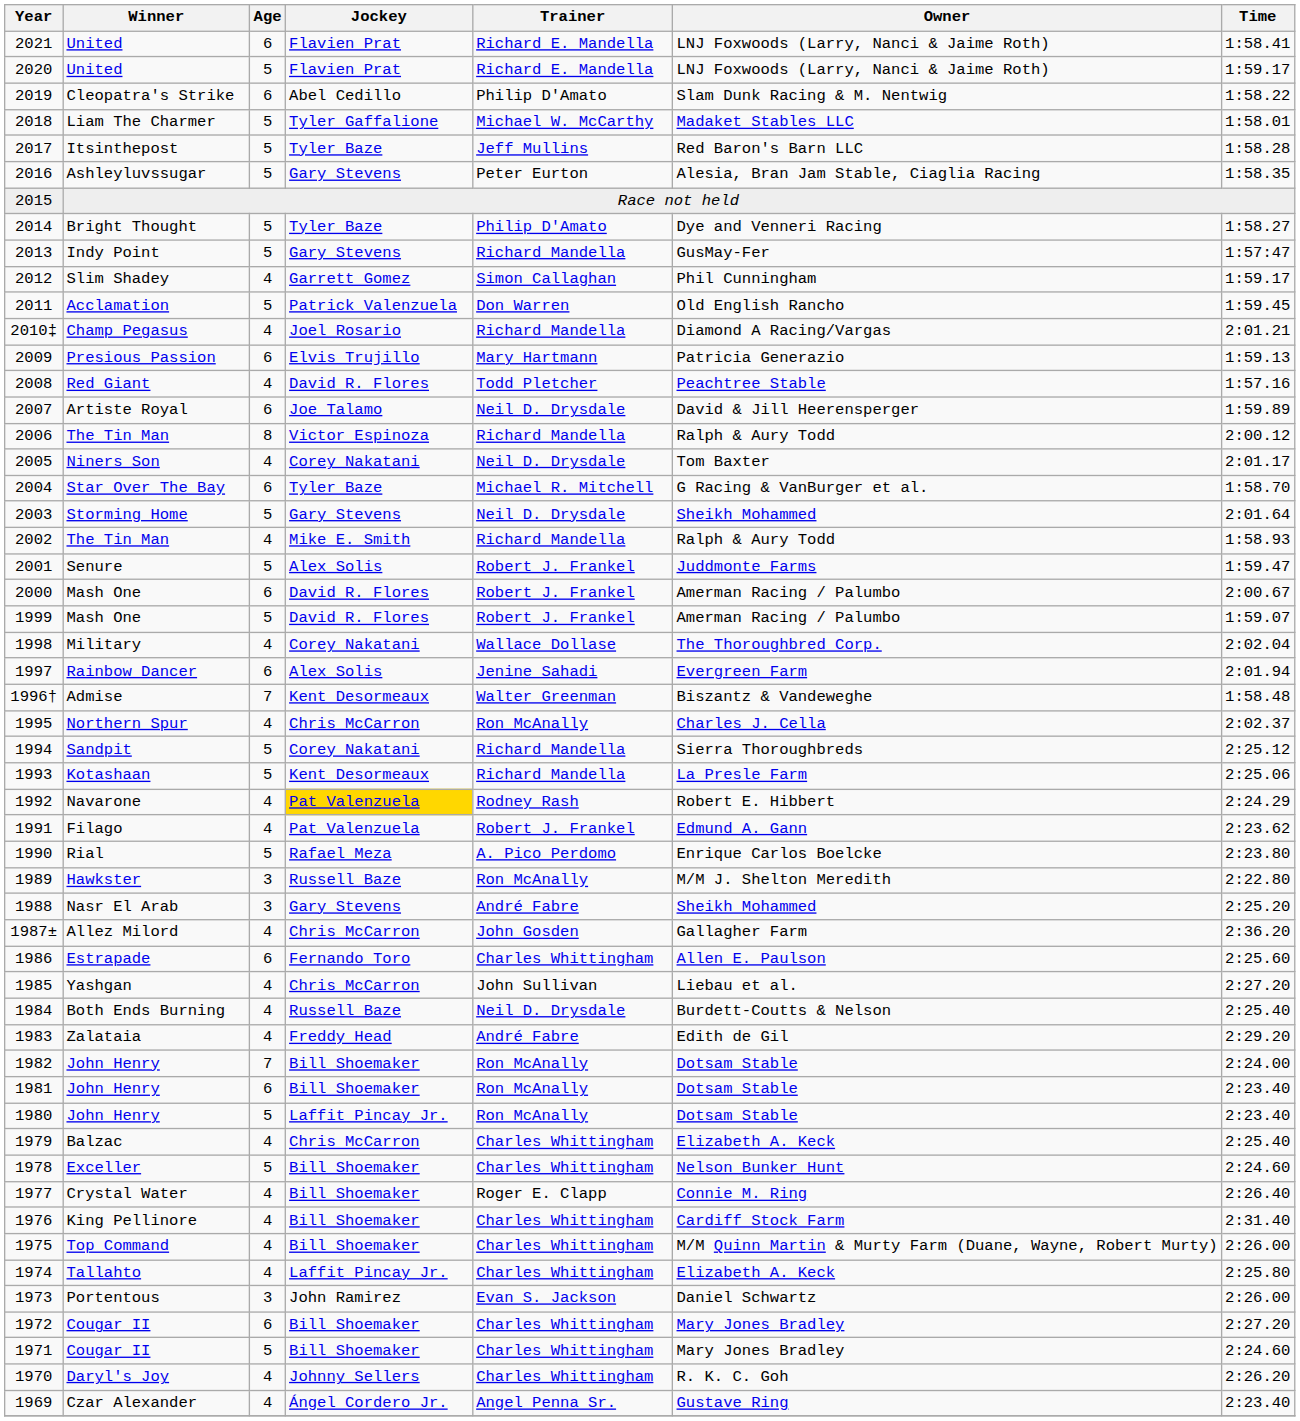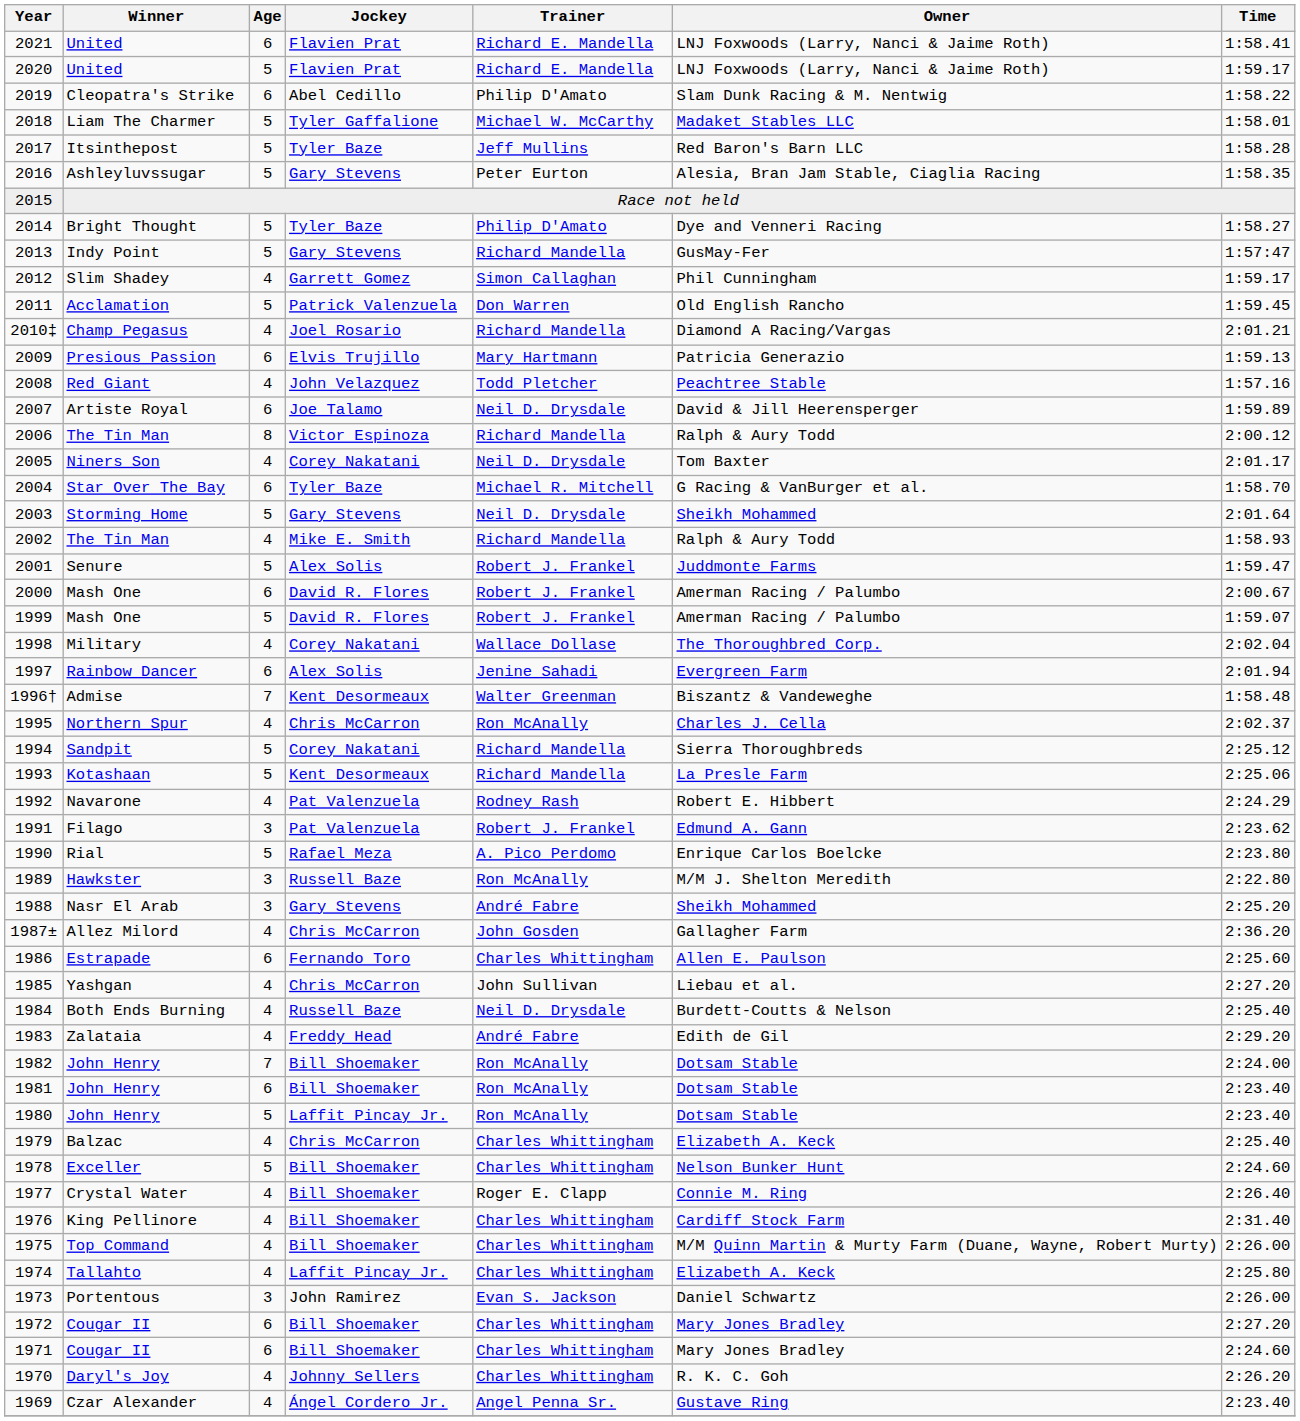(359, 383) David R. Flores -> (354, 383) John Velazquez
(354, 802) gold background -> (354, 802) no background
(268, 828) 4 -> (268, 828) 3
(268, 1351) 5 -> (268, 1351) 6
